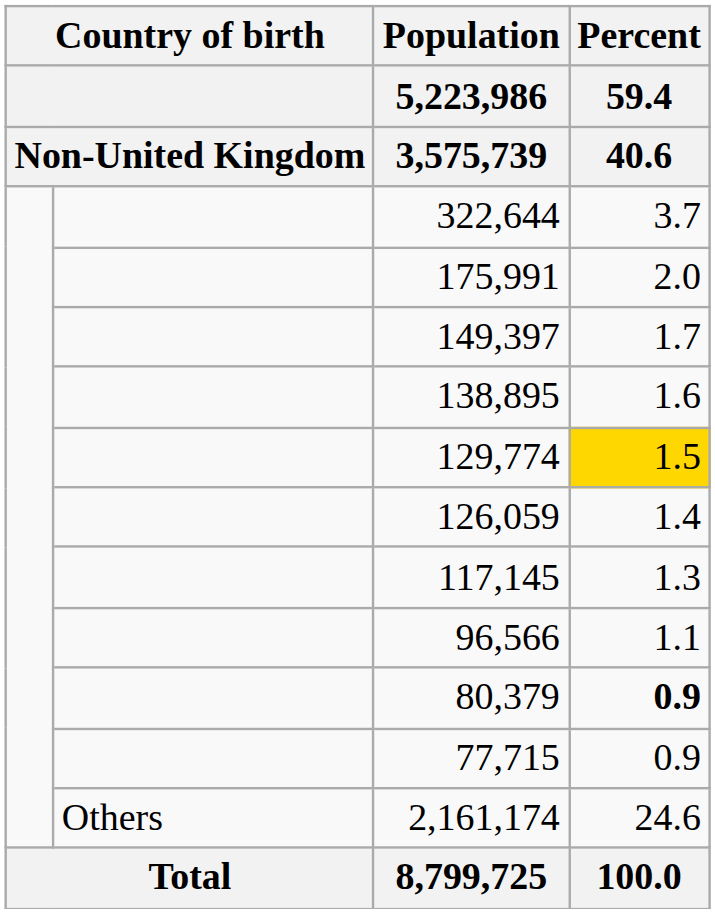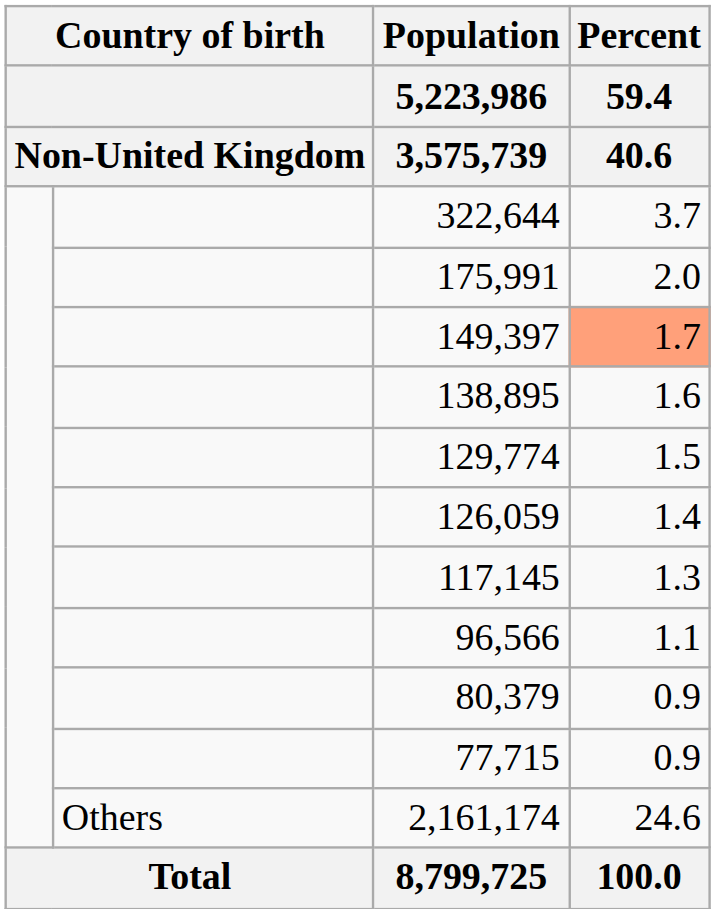(677, 336) no background -> (677, 336) lightsalmon background
(677, 456) gold background -> (677, 456) no background
(677, 697) bold -> (677, 697) normal
